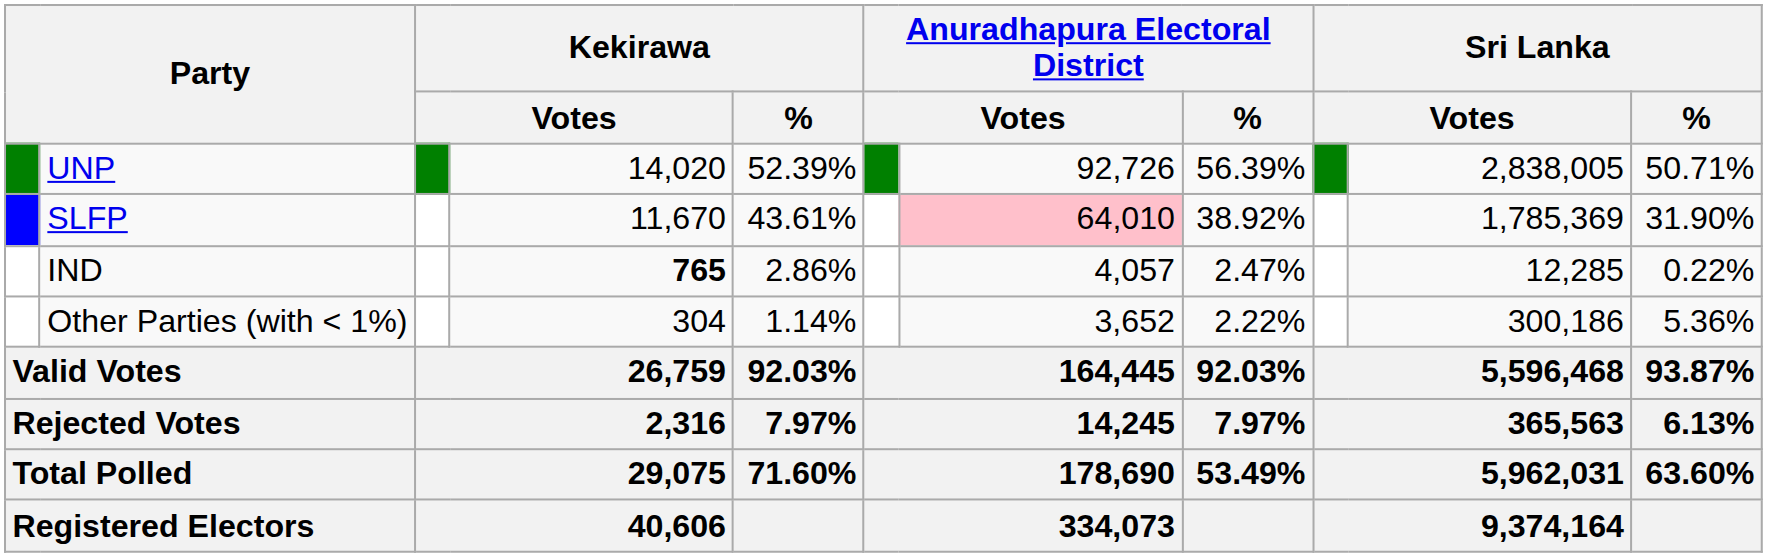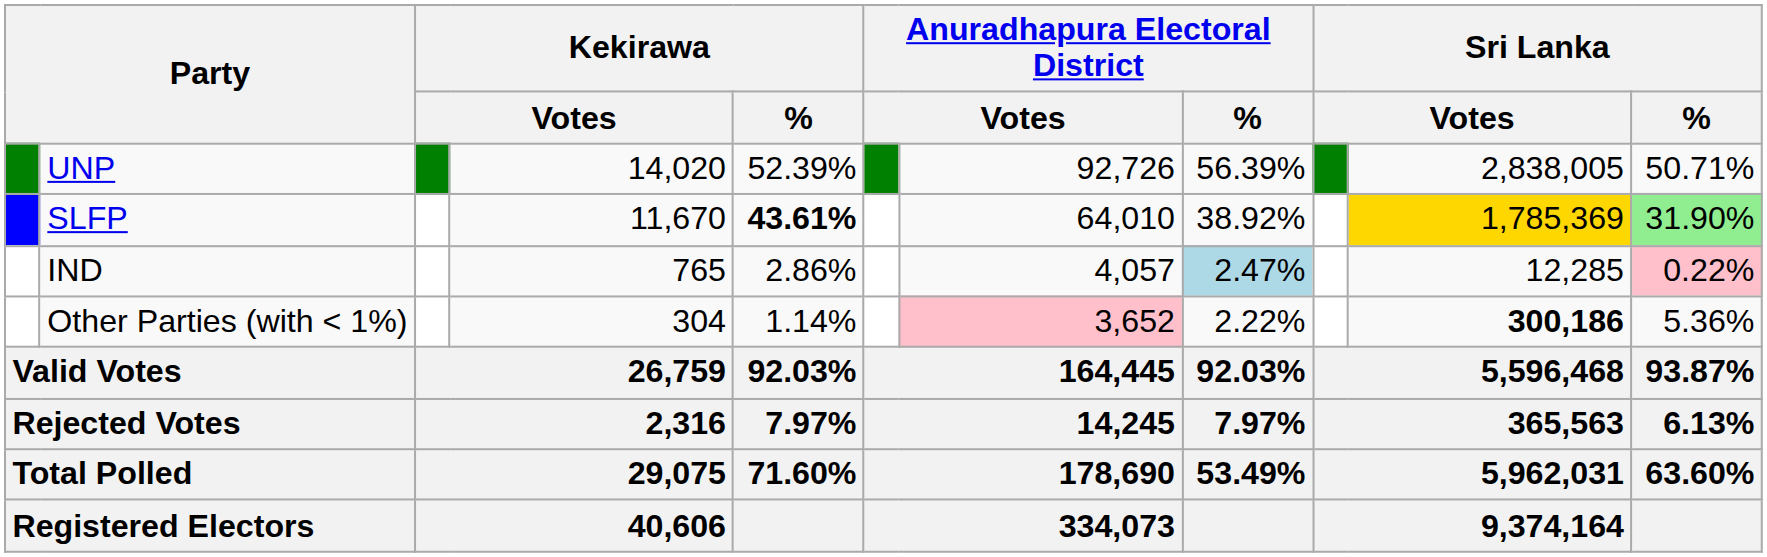(802, 219) normal -> (802, 219) bold
(1126, 219) pink background -> (1126, 219) no background
(1552, 219) no background -> (1552, 219) gold background
(1700, 219) no background -> (1700, 219) lightgreen background
(699, 270) bold -> (699, 270) normal
(1260, 270) no background -> (1260, 270) lightblue background
(1709, 270) no background -> (1709, 270) pink background
(1135, 321) no background -> (1135, 321) pink background
(1566, 321) normal -> (1566, 321) bold
